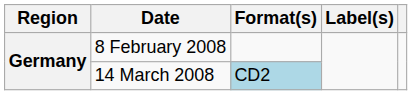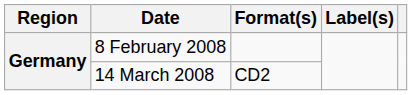(252, 75) lightblue background -> (252, 75) no background
